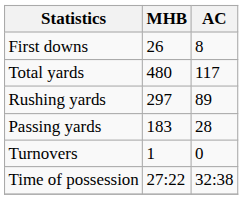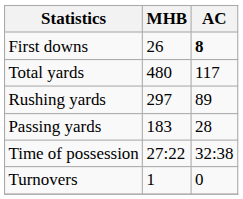(199, 45) normal -> (199, 45) bold
rows swapped: (43, 153) <-> (74, 180)
